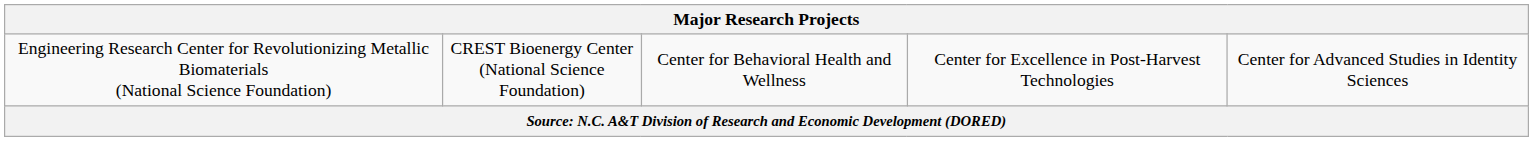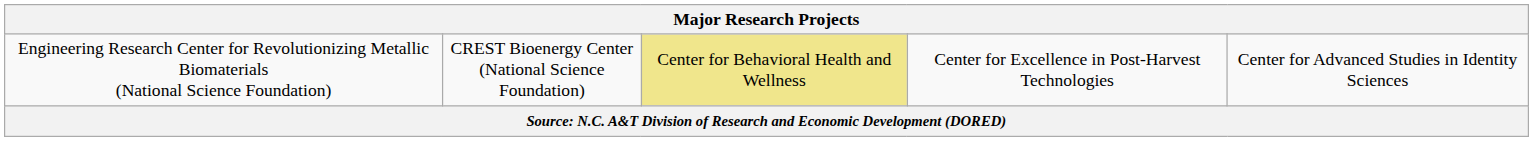(774, 69) no background -> (774, 69) khaki background
